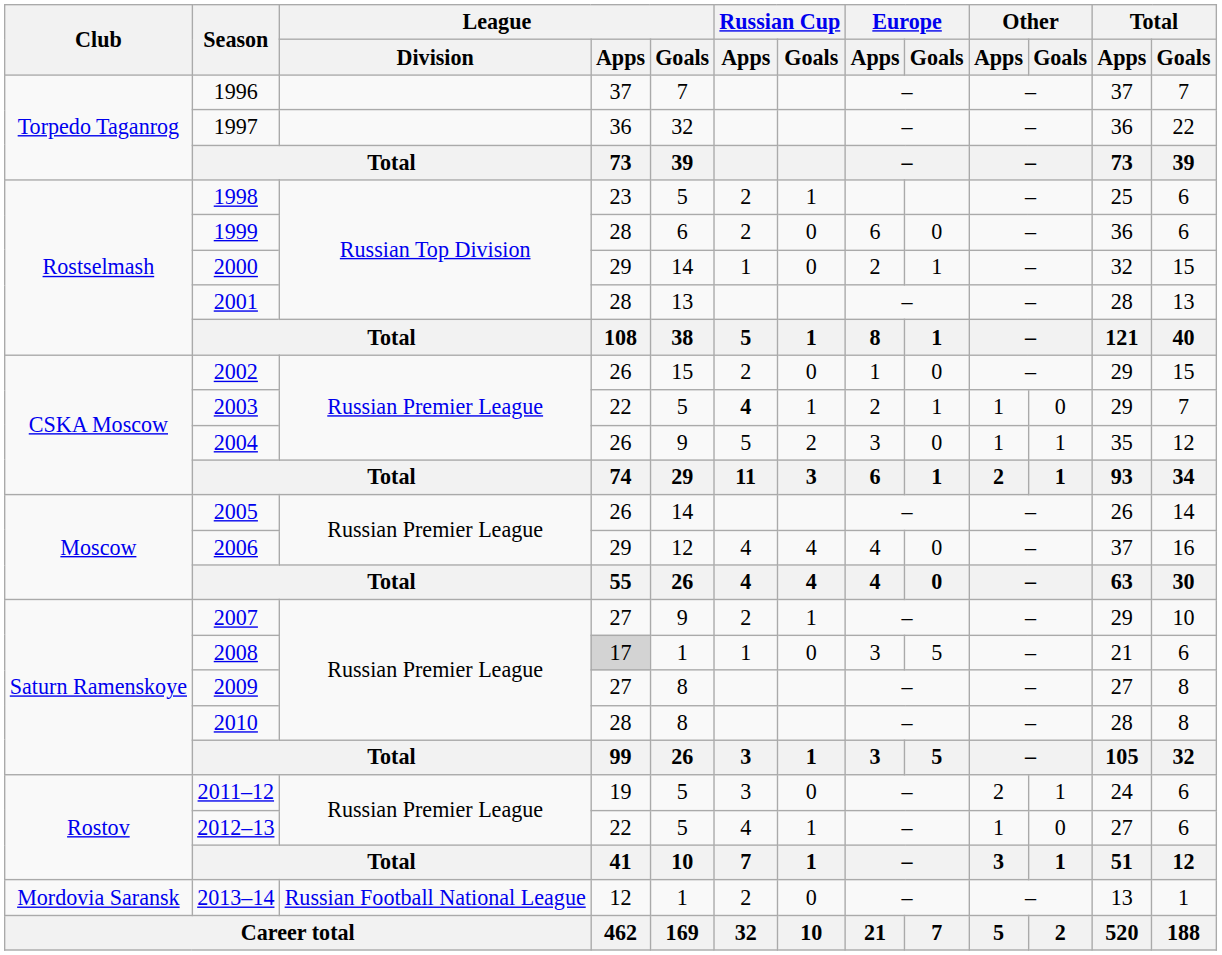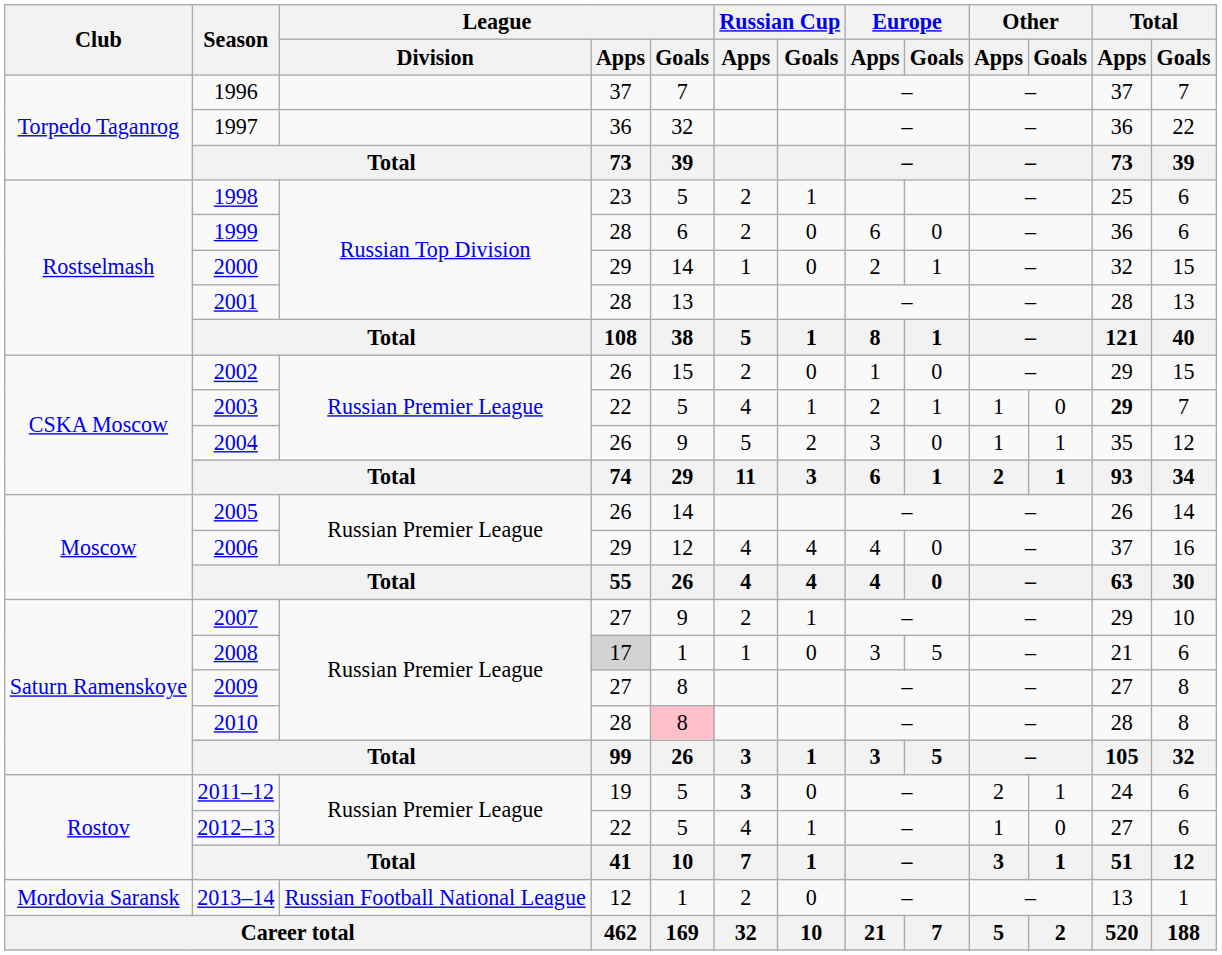(746, 407) bold -> (746, 407) normal
(1122, 407) normal -> (1122, 407) bold
(682, 722) no background -> (682, 722) pink background
(746, 792) normal -> (746, 792) bold
